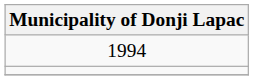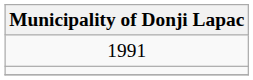(127, 50) 1994 -> (127, 50) 1991
